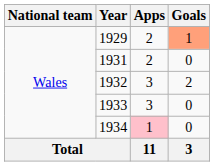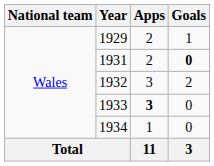(189, 37) lightsalmon background -> (189, 37) no background
(189, 60) normal -> (189, 60) bold
(149, 104) normal -> (149, 104) bold
(149, 127) pink background -> (149, 127) no background
